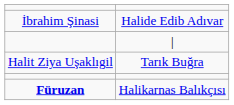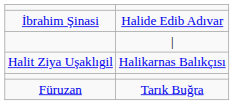(172, 62) Tarık Buğra -> (172, 62) Halikarnas Balıkçısı
(60, 89) bold -> (60, 89) normal
(172, 89) Halikarnas Balıkçısı -> (172, 89) Tarık Buğra
